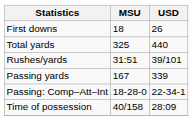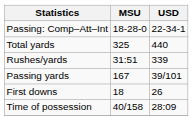rows swapped: (32, 29) <-> (57, 91)
(167, 60) 39/101 -> (160, 60) 339
(160, 76) 339 -> (167, 76) 39/101
